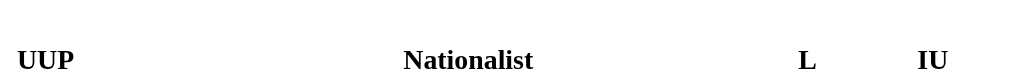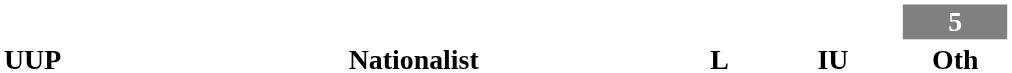+ column: (955, 21)
